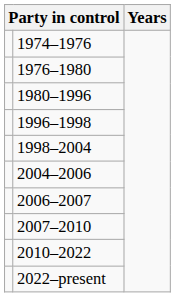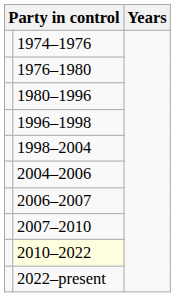(54, 252) no background -> (54, 252) lightyellow background
